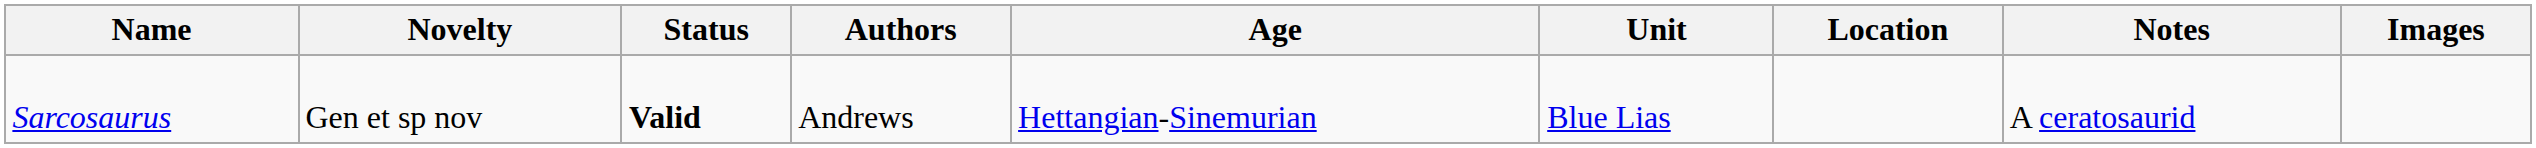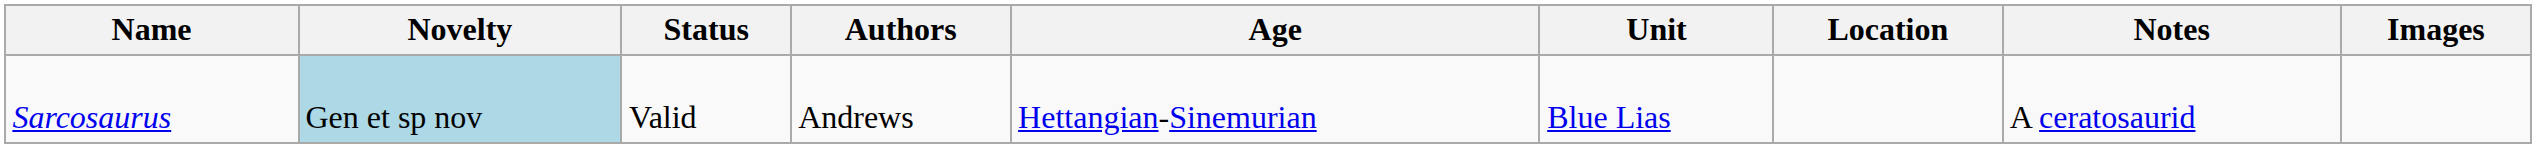(394, 116) no background -> (394, 116) lightblue background
(665, 116) bold -> (663, 116) normal
